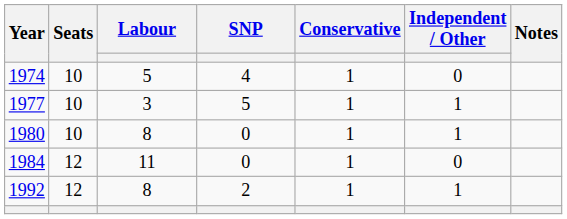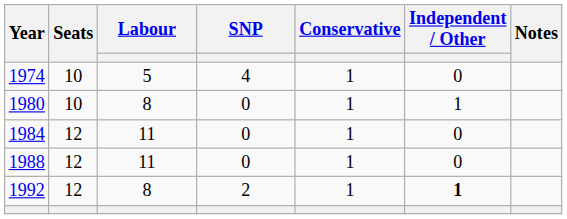- row: (27, 104)
+ row: (27, 162)
(458, 190) normal -> (458, 190) bold
